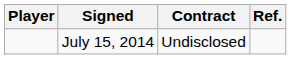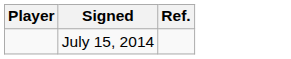- column: (204, 16)
